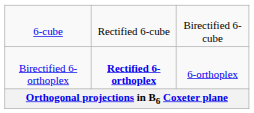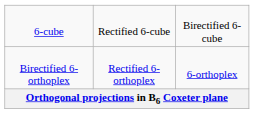(134, 74) bold -> (134, 74) normal
